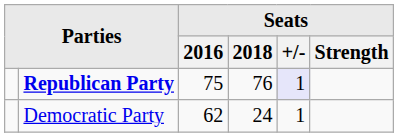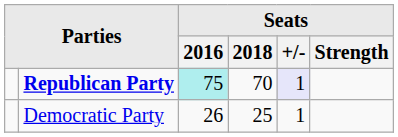(213, 83) no background -> (213, 83) paleturquoise background
(262, 83) 76 -> (262, 83) 70
(213, 115) 62 -> (213, 115) 26
(262, 115) 24 -> (262, 115) 25
